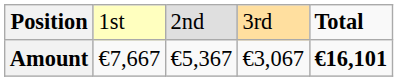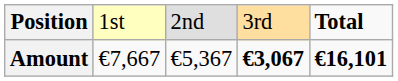(273, 57) normal -> (273, 57) bold
